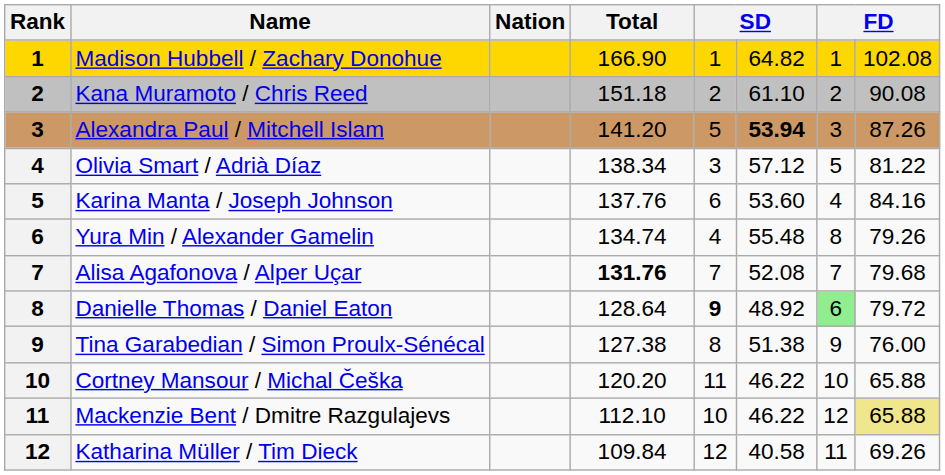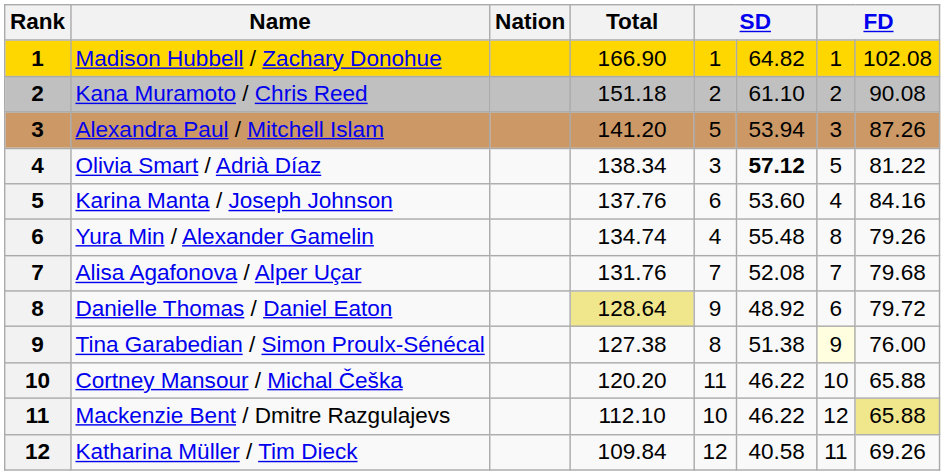(777, 129) bold -> (777, 129) normal
(777, 165) normal -> (777, 165) bold
(632, 272) bold -> (632, 272) normal
(632, 308) no background -> (632, 308) khaki background
(715, 308) bold -> (715, 308) normal
(836, 308) lightgreen background -> (836, 308) no background
(836, 344) no background -> (836, 344) lightyellow background
